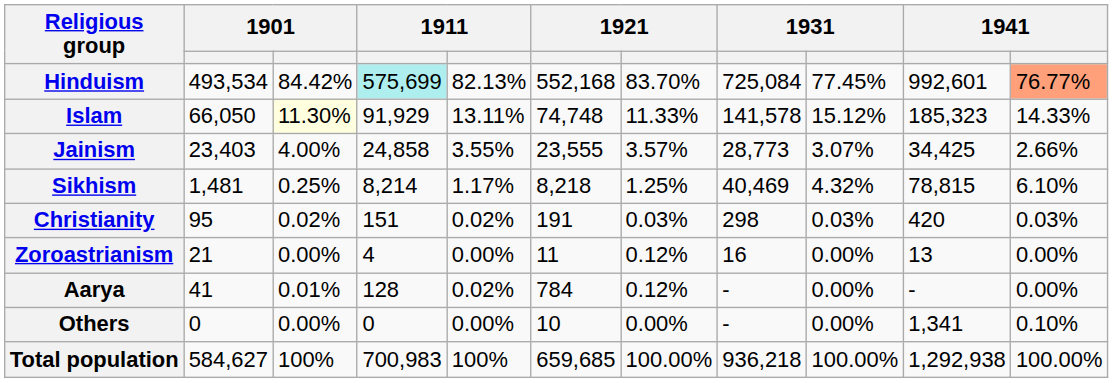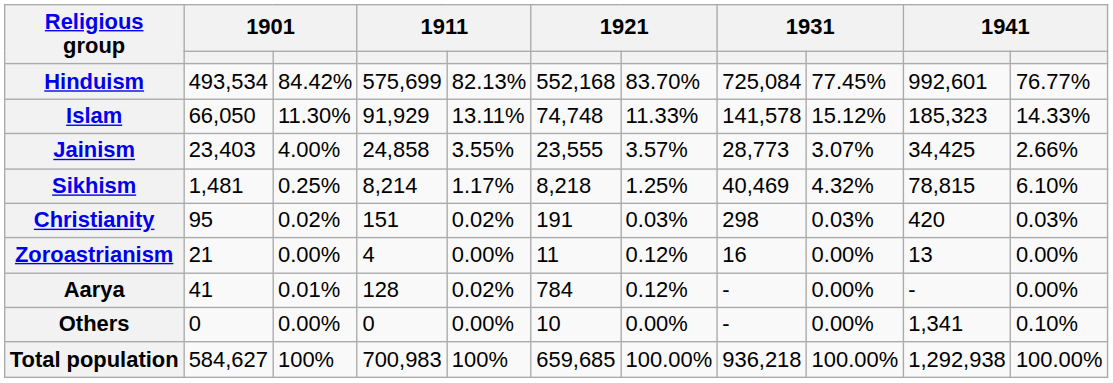(402, 81) paleturquoise background -> (402, 81) no background
(1053, 81) lightsalmon background -> (1053, 81) no background
(314, 116) lightyellow background -> (314, 116) no background
